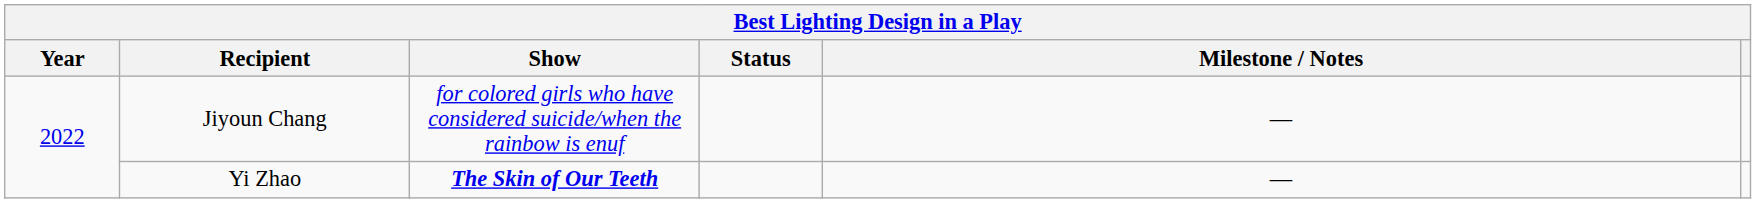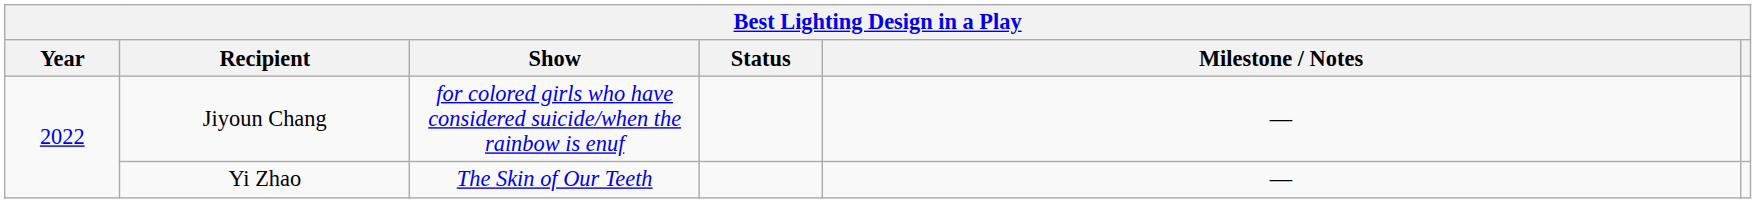(555, 179) bold -> (555, 179) normal
